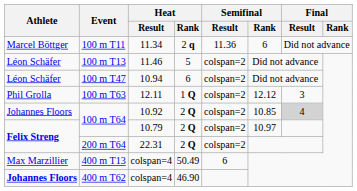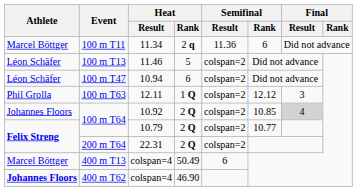(265, 128) 10.97 -> (265, 128) 10.77
(37, 161) Max Marzillier -> (37, 161) Marcel Böttger
